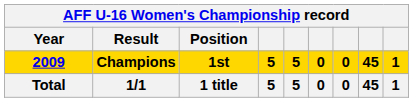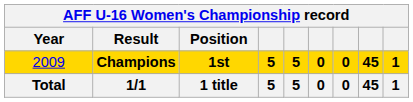(49, 62) bold -> (49, 62) normal
